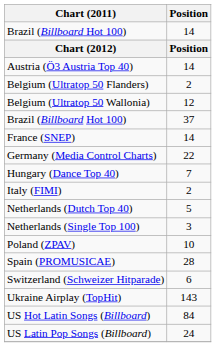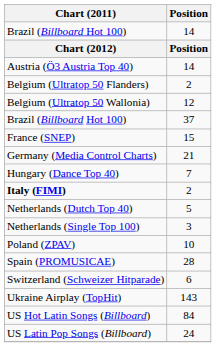(189, 137) 14 -> (189, 137) 15
(189, 155) 22 -> (189, 155) 21
(34, 191) normal -> (36, 191) bold
